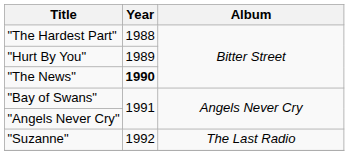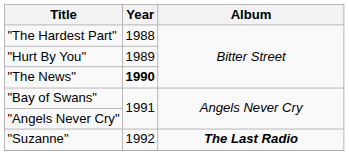(251, 139) normal -> (251, 139) bold
